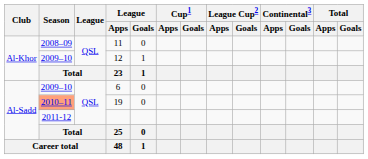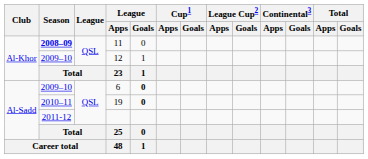(56, 44) normal -> (56, 44) bold
(143, 88) normal -> (143, 88) bold
(56, 102) lightsalmon background -> (56, 102) no background
(143, 102) normal -> (143, 102) bold
